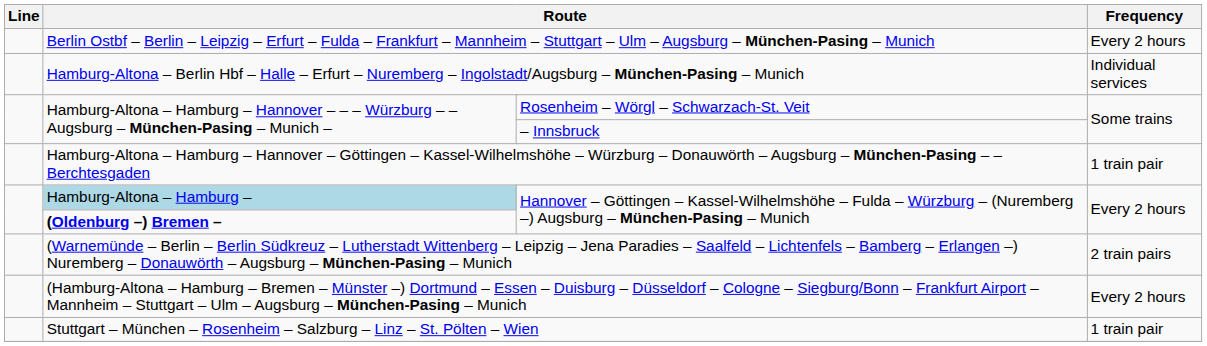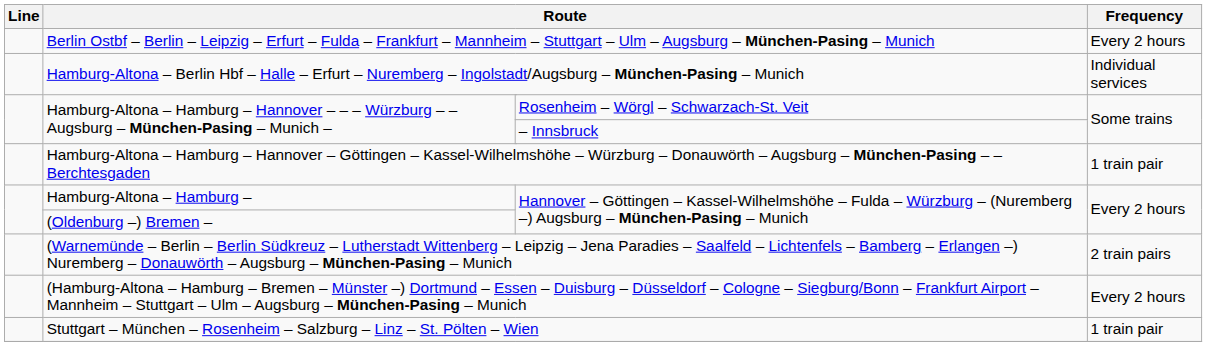(149, 197) lightblue background -> (149, 197) no background
(134, 221) bold -> (129, 221) normal
